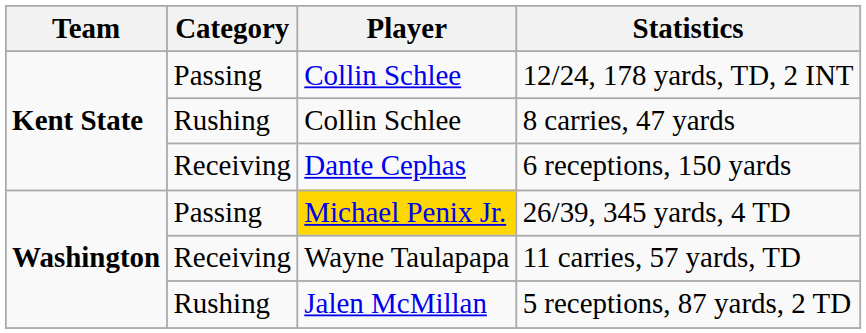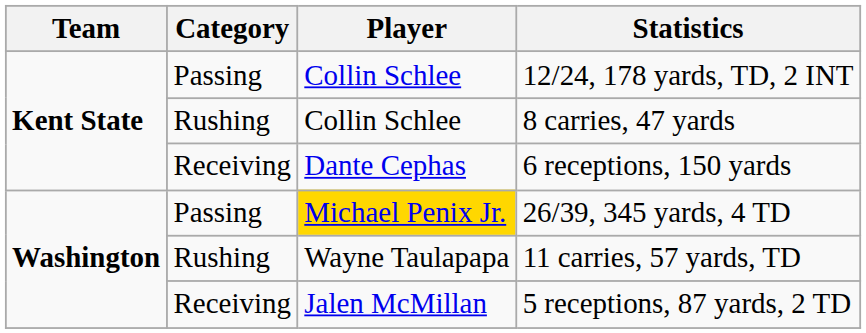(232, 258) Receiving -> (222, 258) Rushing
(222, 303) Rushing -> (232, 303) Receiving
